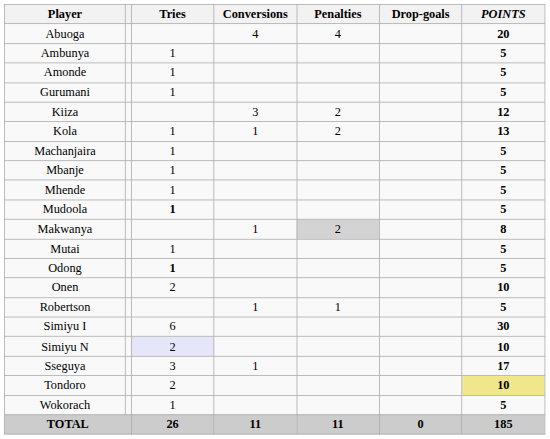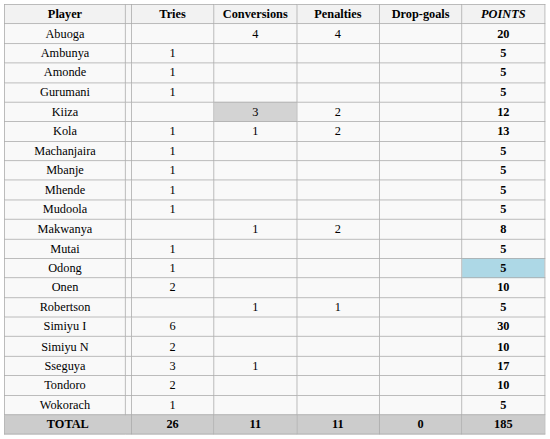(255, 111) no background -> (255, 111) lightgrey background
(173, 209) bold -> (173, 209) normal
(338, 229) lightgrey background -> (338, 229) no background
(173, 268) bold -> (173, 268) normal
(503, 268) no background -> (503, 268) lightblue background
(173, 346) lavender background -> (173, 346) no background
(503, 385) khaki background -> (503, 385) no background
